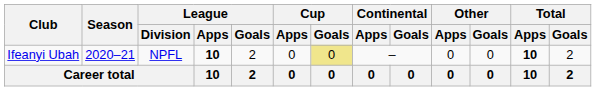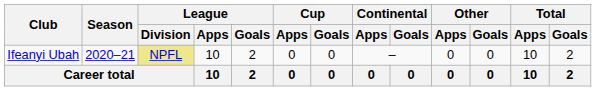(166, 55) no background -> (166, 55) khaki background
(213, 55) bold -> (213, 55) normal
(332, 55) khaki background -> (332, 55) no background
(530, 55) bold -> (530, 55) normal
